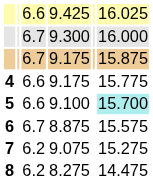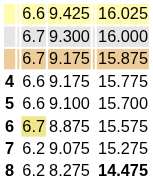(123, 103) paleturquoise background -> (123, 103) no background
(34, 126) no background -> (34, 126) khaki background
(123, 171) normal -> (123, 171) bold
